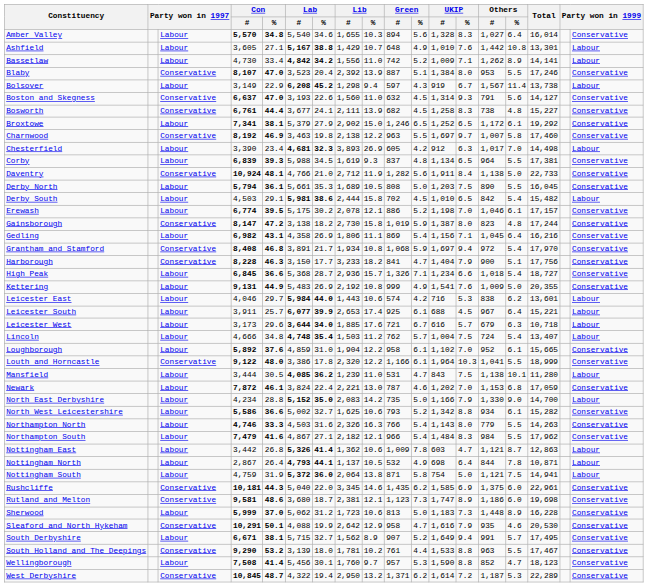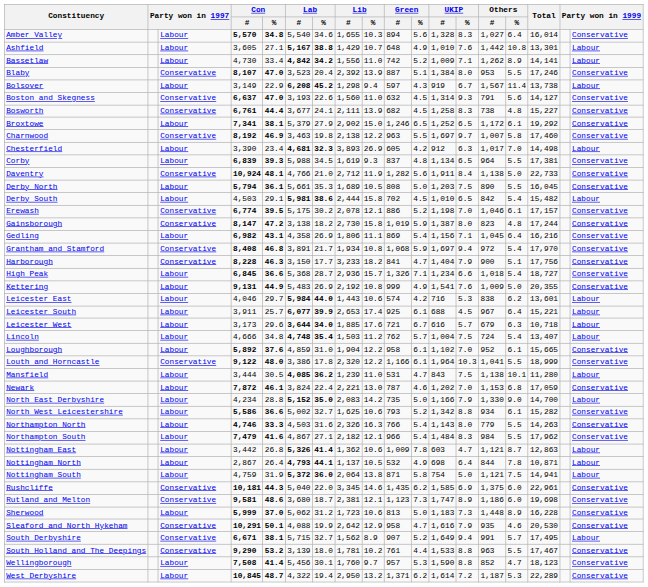(174, 212) Labour -> (188, 212) Conservative
(174, 538) Labour -> (188, 538) Conservative
(600, 538) Conservative -> (586, 538) Labour
(188, 576) Conservative -> (174, 576) Labour
